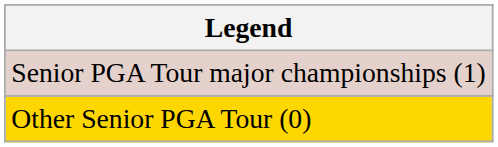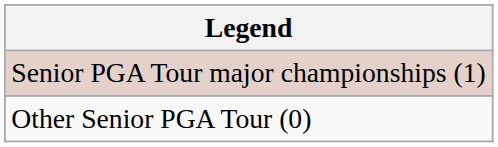(161, 118) gold background -> (161, 118) no background
